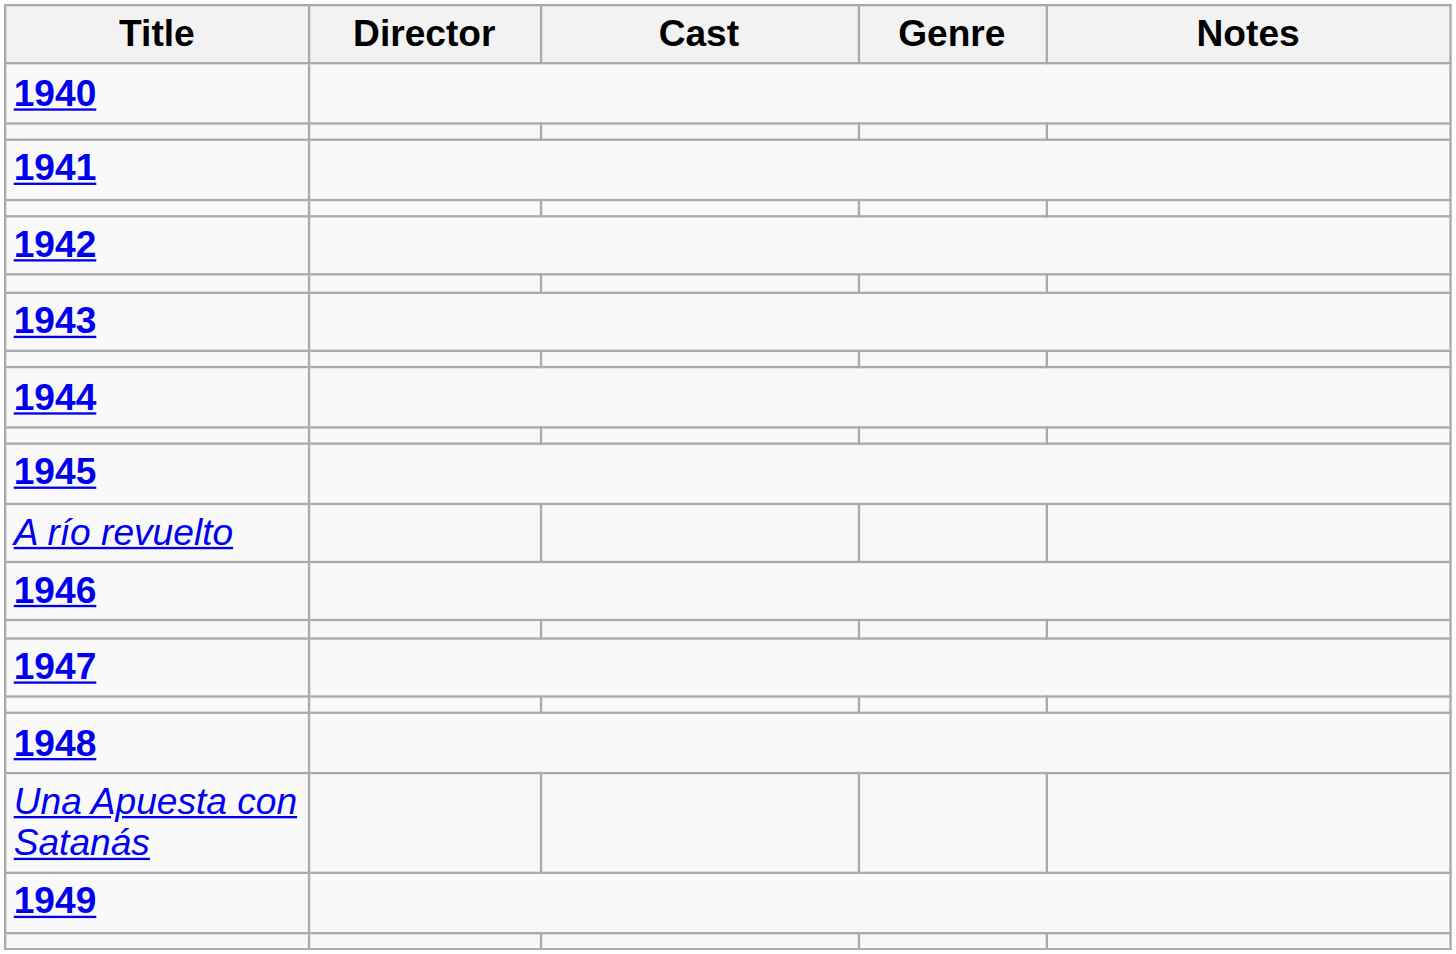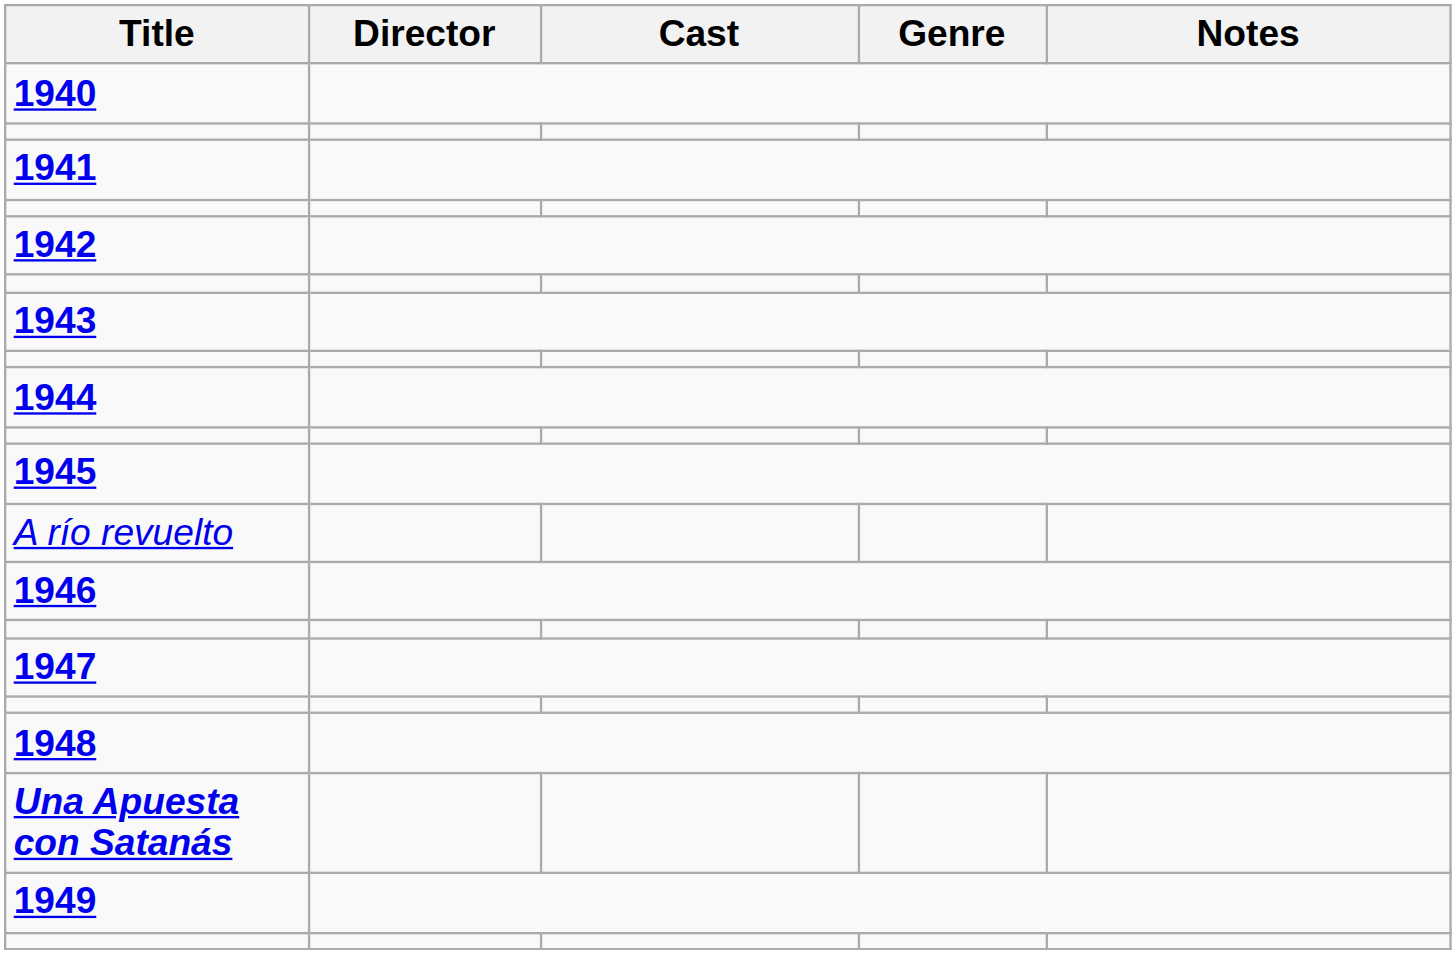(155, 822) normal -> (126, 822) bold
